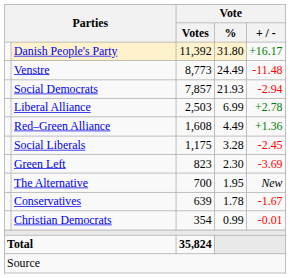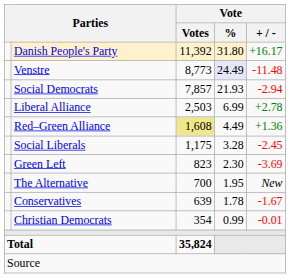(230, 70) no background -> (230, 70) lavender background
(198, 126) no background -> (198, 126) khaki background
